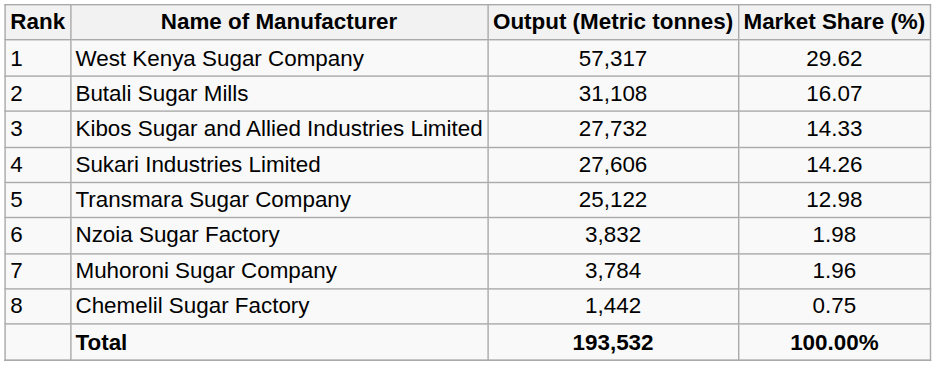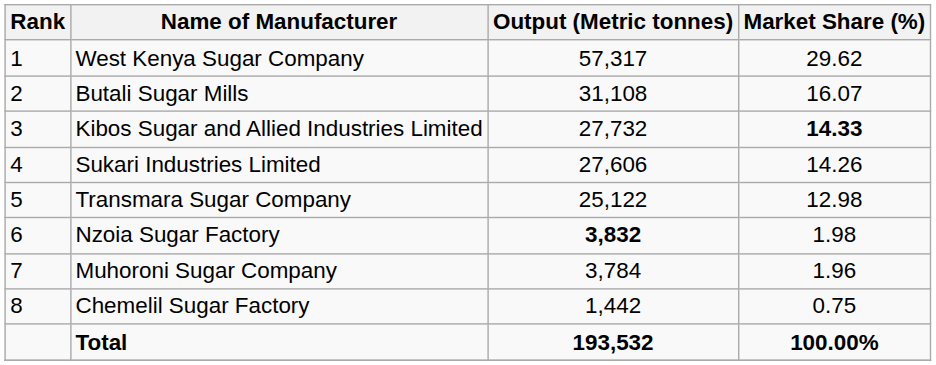(834, 128) normal -> (834, 128) bold
(613, 235) normal -> (613, 235) bold
